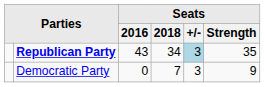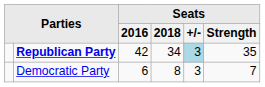(141, 52) 43 -> (141, 52) 42
(145, 71) 0 -> (145, 71) 6
(177, 71) 7 -> (177, 71) 8
(253, 71) 9 -> (253, 71) 7
